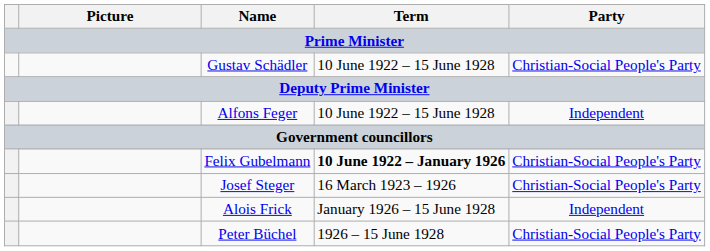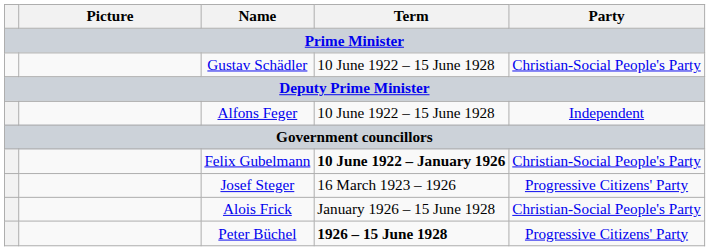(607, 185) Christian-Social People's Party -> (607, 185) Progressive Citizens' Party
(607, 209) Independent -> (607, 209) Christian-Social People's Party
(381, 233) normal -> (382, 233) bold
(607, 233) Christian-Social People's Party -> (607, 233) Progressive Citizens' Party
